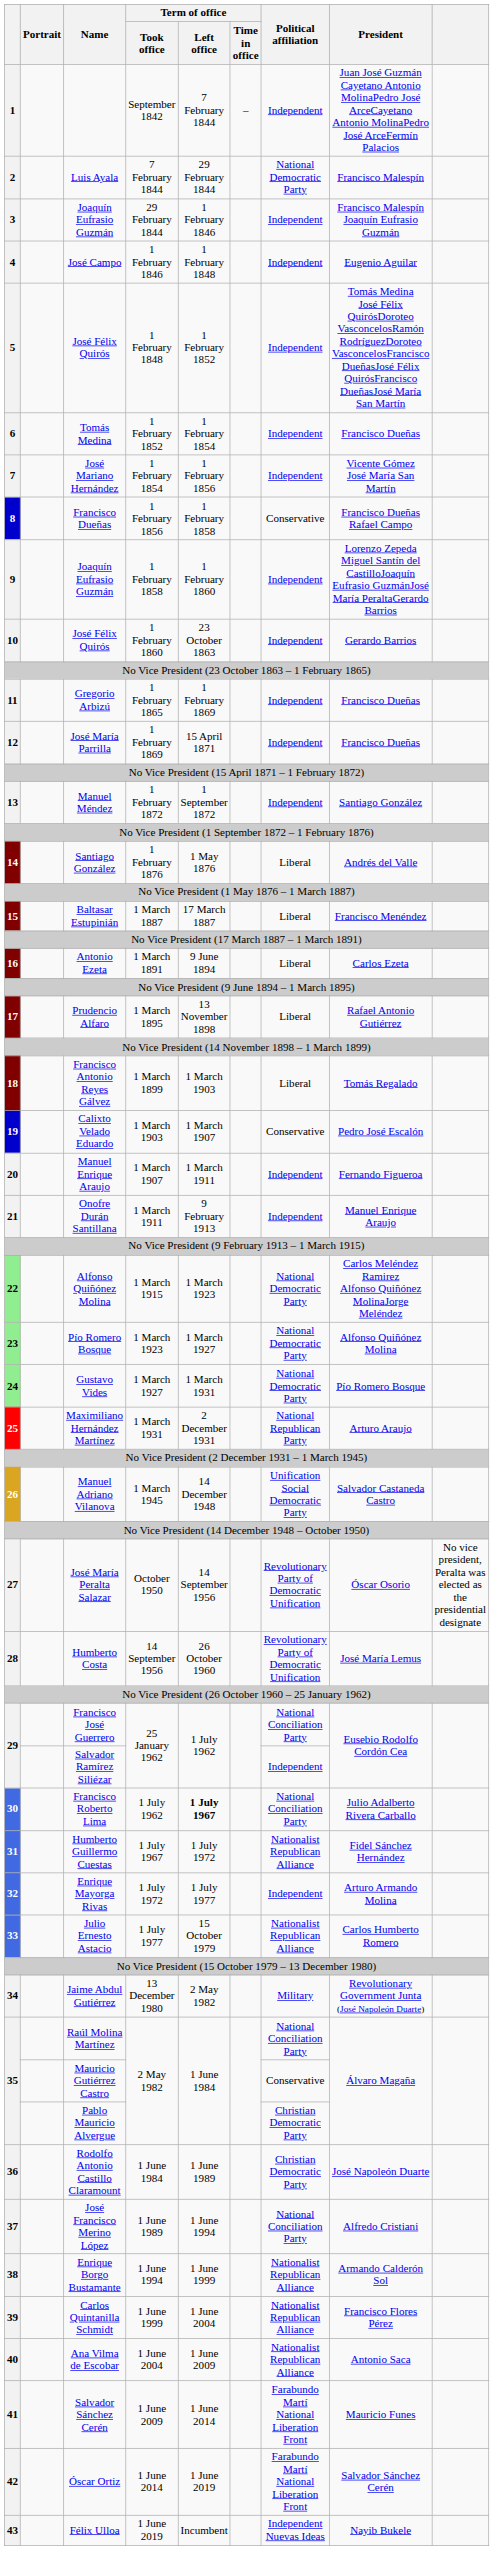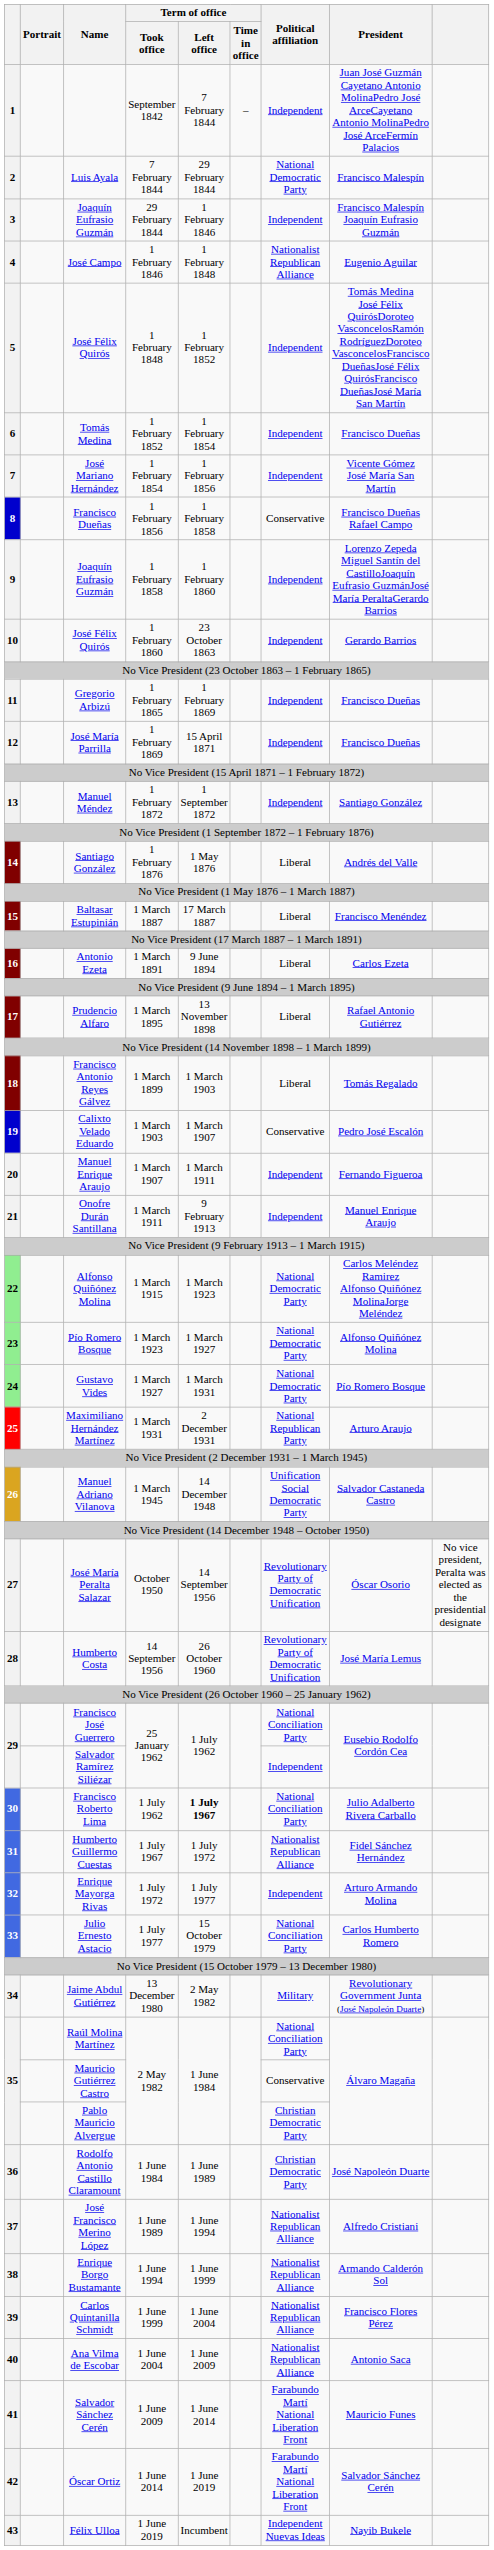(295, 262) Independent -> (295, 262) Nationalist Republican Alliance
(295, 1936) Nationalist Republican Alliance -> (295, 1936) National Conciliation Party
(295, 2226) National Conciliation Party -> (295, 2226) Nationalist Republican Alliance
